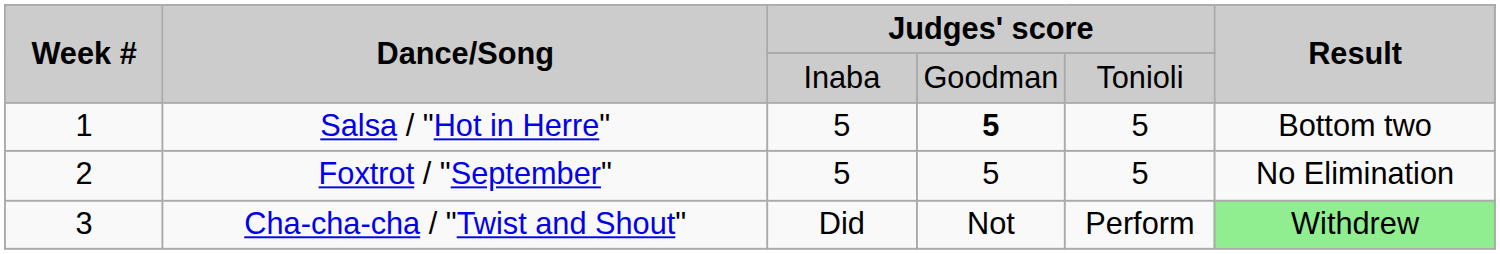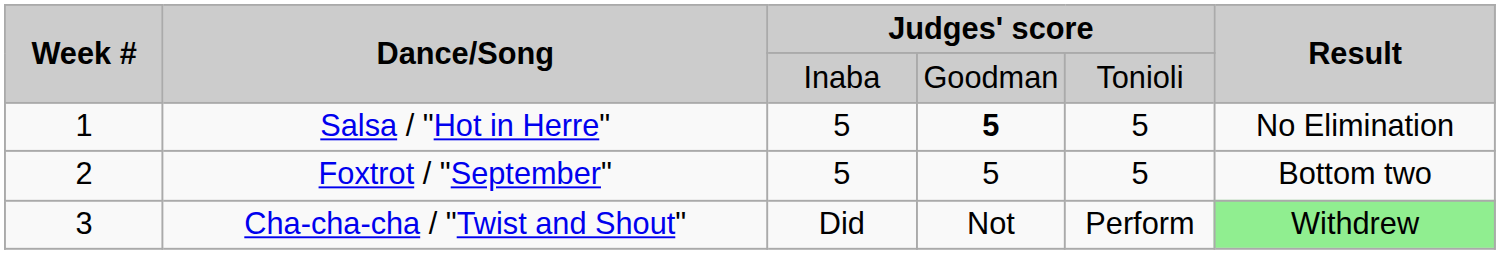(1355, 126) Bottom two -> (1355, 126) No Elimination
(1355, 175) No Elimination -> (1355, 175) Bottom two
